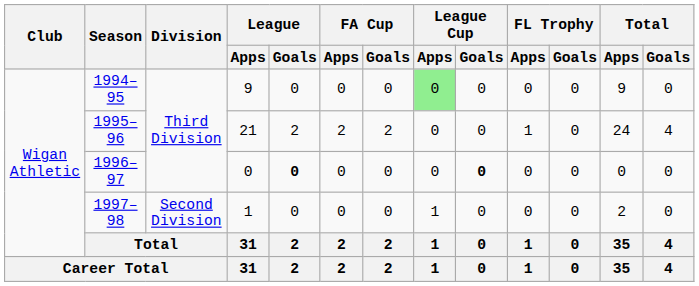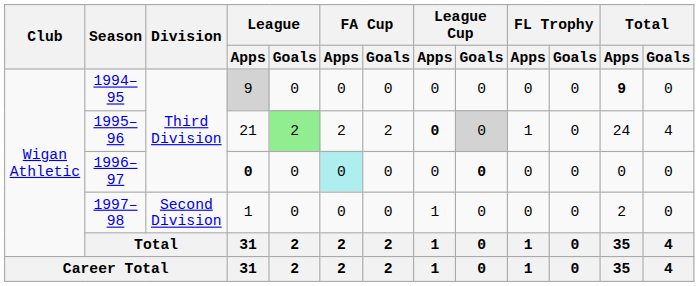(248, 90) no background -> (248, 90) lightgrey background
(435, 90) lightgreen background -> (435, 90) no background
(622, 90) normal -> (622, 90) bold
(295, 131) no background -> (295, 131) lightgreen background
(435, 131) normal -> (435, 131) bold
(482, 131) no background -> (482, 131) lightgrey background
(248, 172) normal -> (248, 172) bold
(295, 172) bold -> (295, 172) normal
(341, 172) no background -> (341, 172) paleturquoise background
